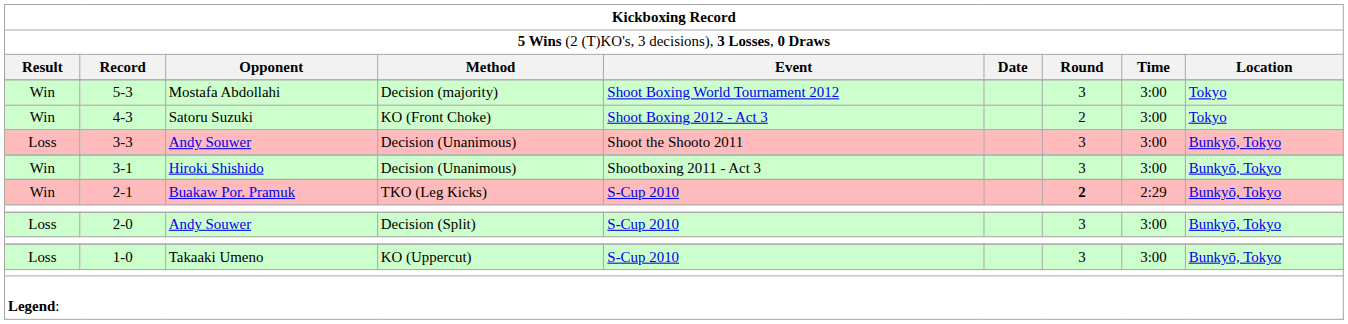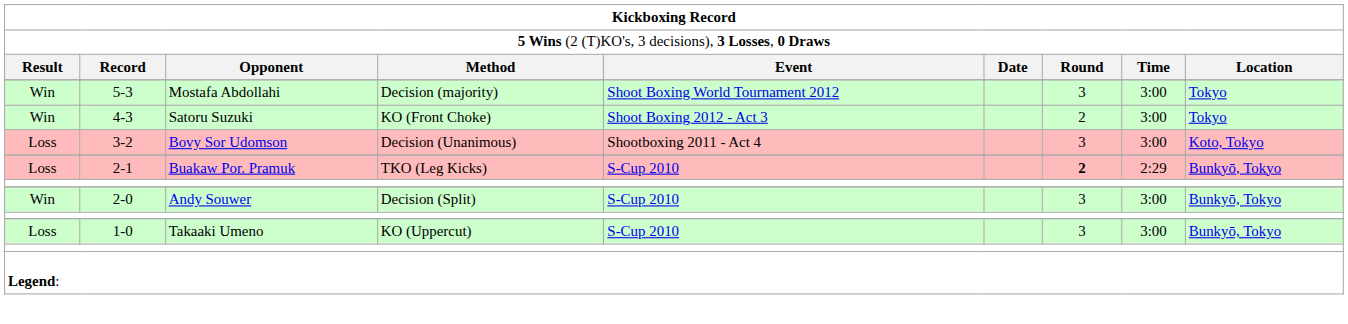- row: (123, 142)
+ row: (123, 142)
- row: (123, 167)
(42, 192) Win -> (42, 167) Loss
(42, 224) Loss -> (42, 199) Win
